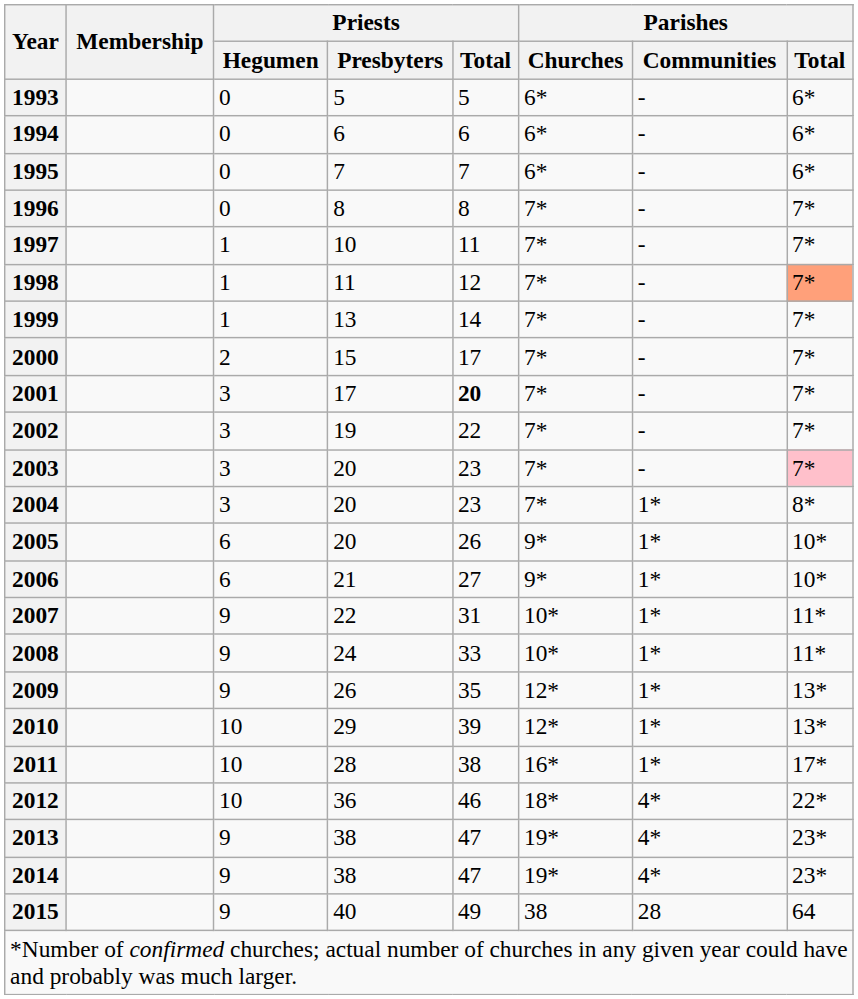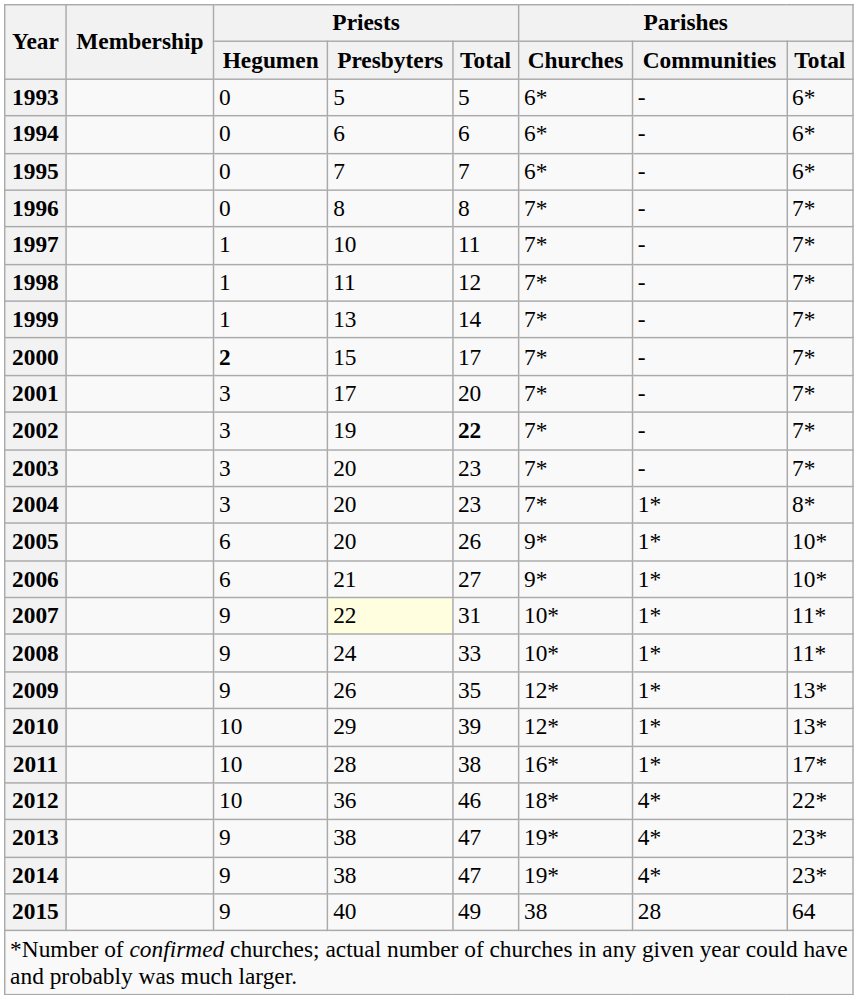(804, 282) lightsalmon background -> (804, 282) no background
(225, 356) normal -> (225, 356) bold
(470, 393) bold -> (470, 393) normal
(470, 430) normal -> (470, 430) bold
(804, 467) pink background -> (804, 467) no background
(345, 615) no background -> (345, 615) lightyellow background
